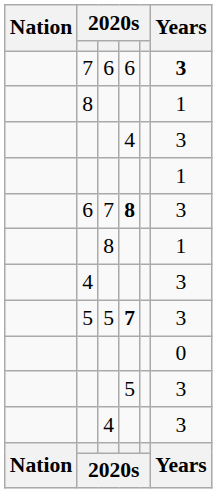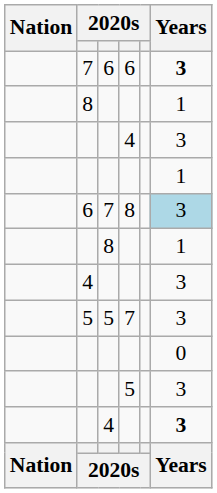(130, 210) bold -> (130, 210) normal
(181, 210) no background -> (181, 210) lightblue background
(130, 317) bold -> (130, 317) normal
(181, 424) normal -> (181, 424) bold
